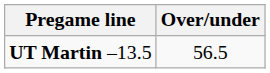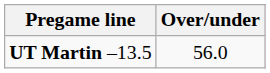(210, 51) 56.5 -> (210, 51) 56.0
